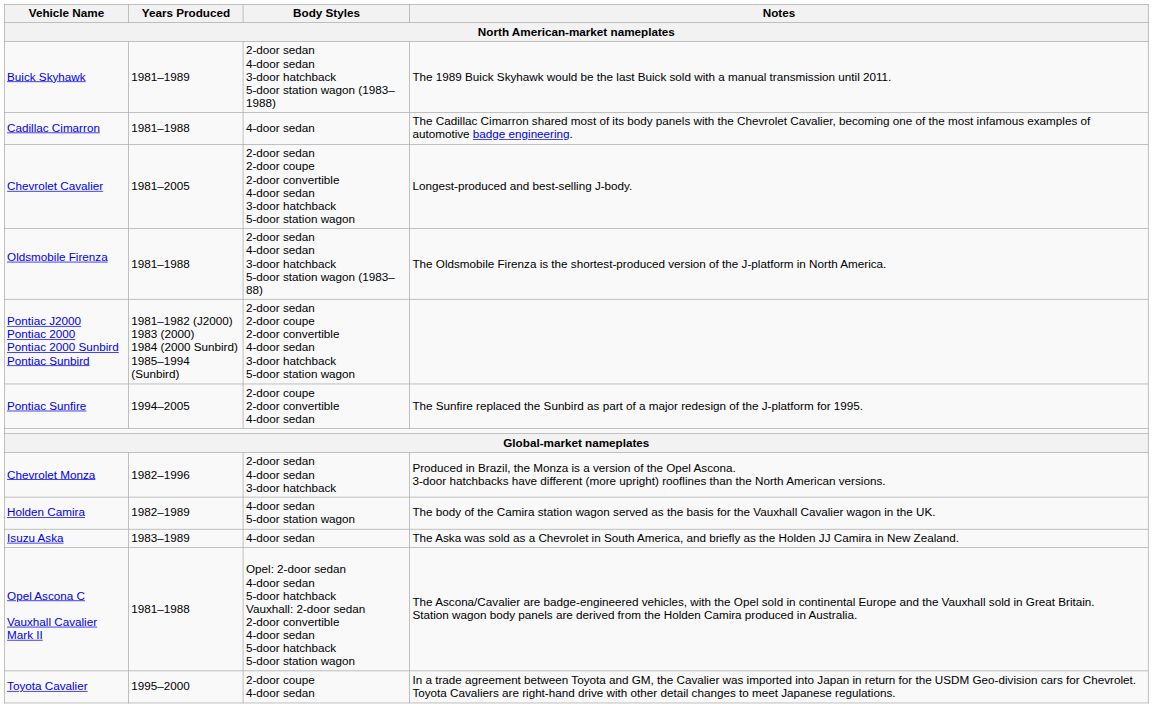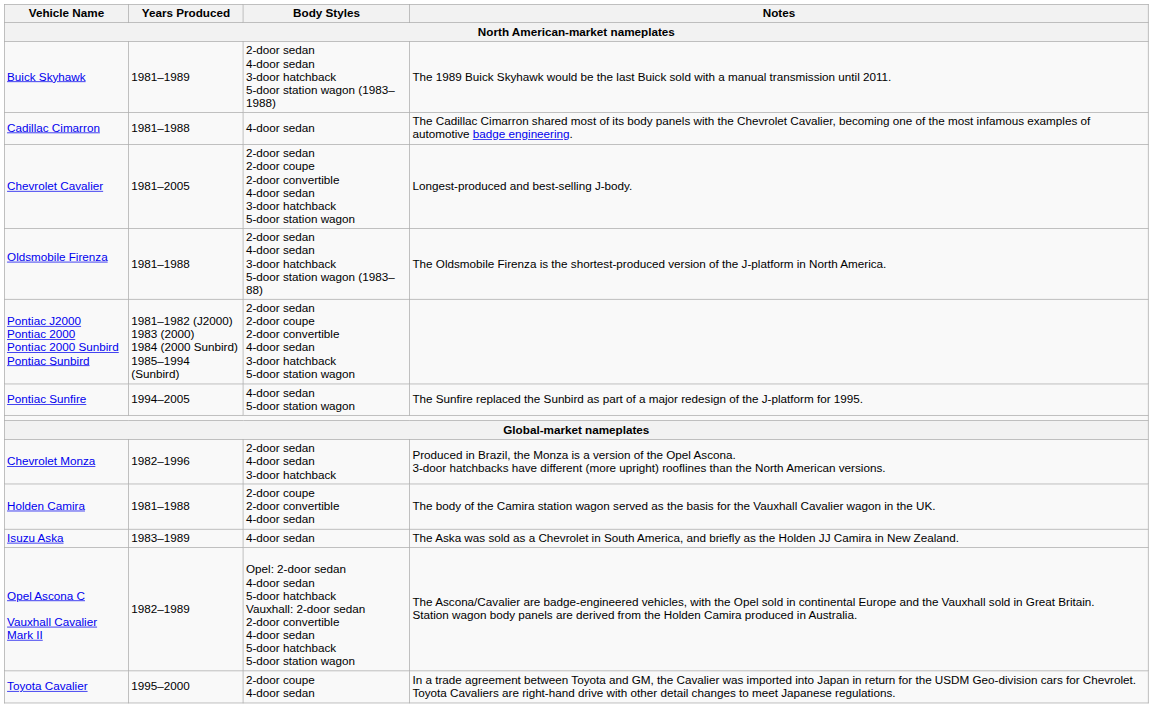(293, 406) 2-door coupe 2-door convertible 4-door sedan -> (301, 399) 4-door sedan 5-door station wagon
(161, 513) 1982–1989 -> (161, 506) 1981–1988
(301, 513) 4-door sedan 5-door station wagon -> (293, 506) 2-door coupe 2-door convertible 4-door sedan
(161, 609) 1981–1988 -> (161, 609) 1982–1989
